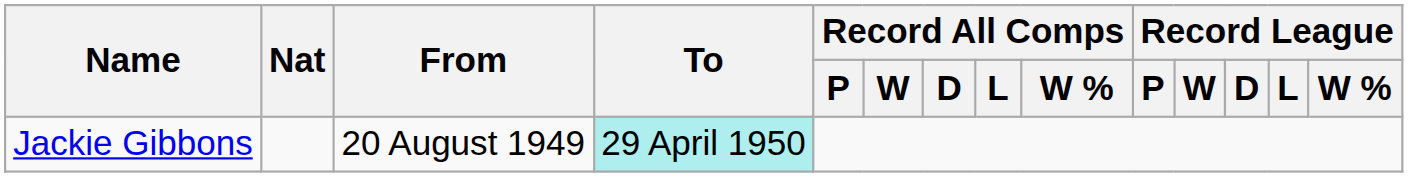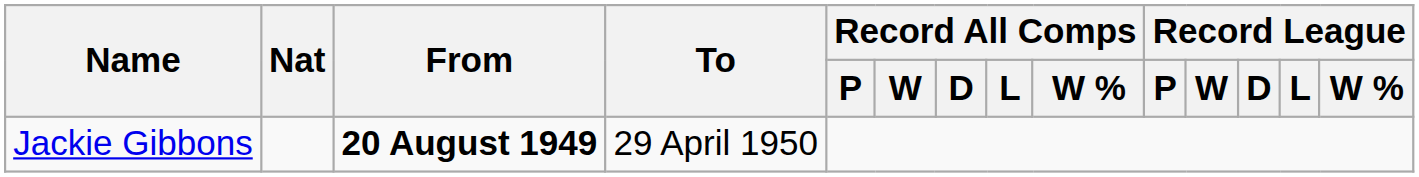(463, 143) normal -> (469, 143) bold
(703, 143) paleturquoise background -> (716, 143) no background
